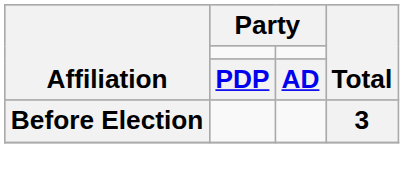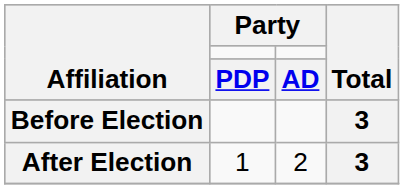+ row: (107, 162)
